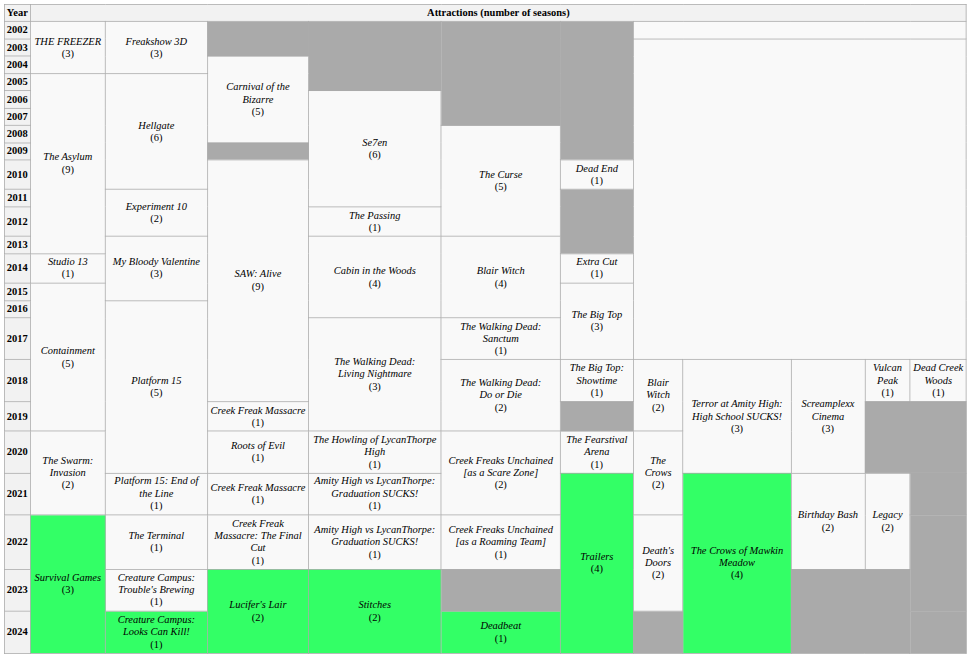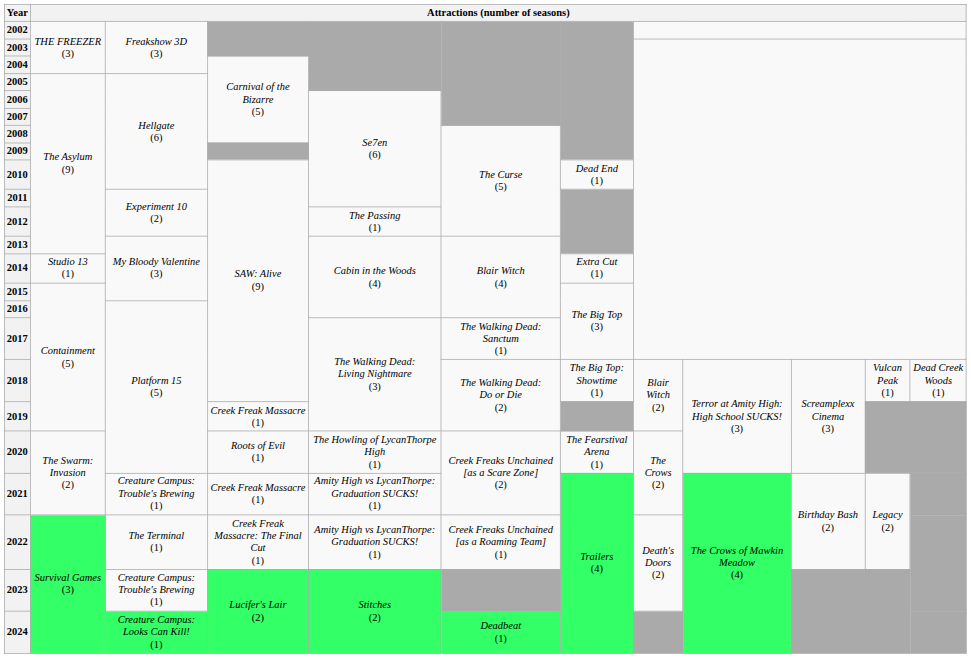(156, 493) Platform 15: End of the Line (1) -> (156, 493) Creature Campus: Trouble's Brewing (1)
